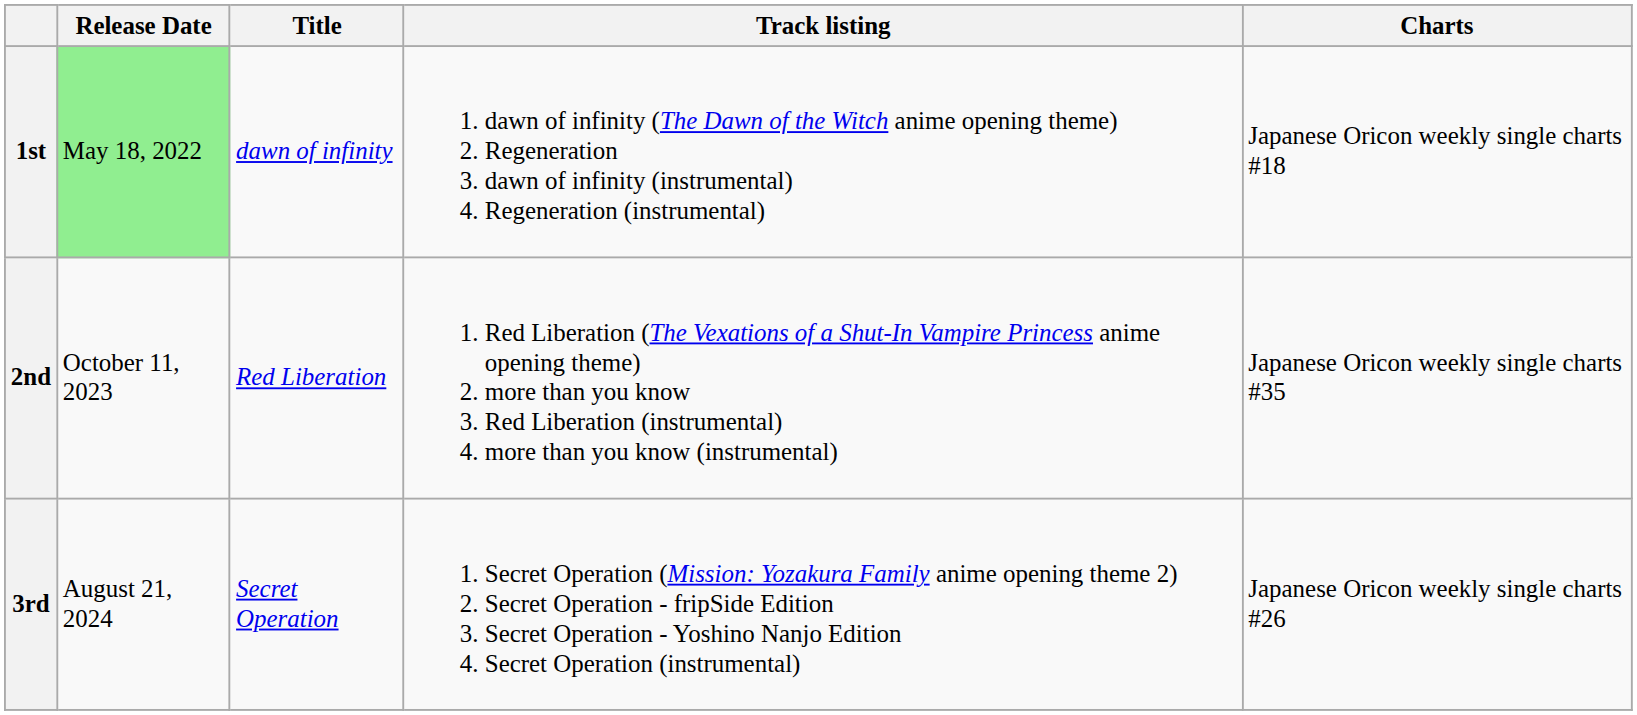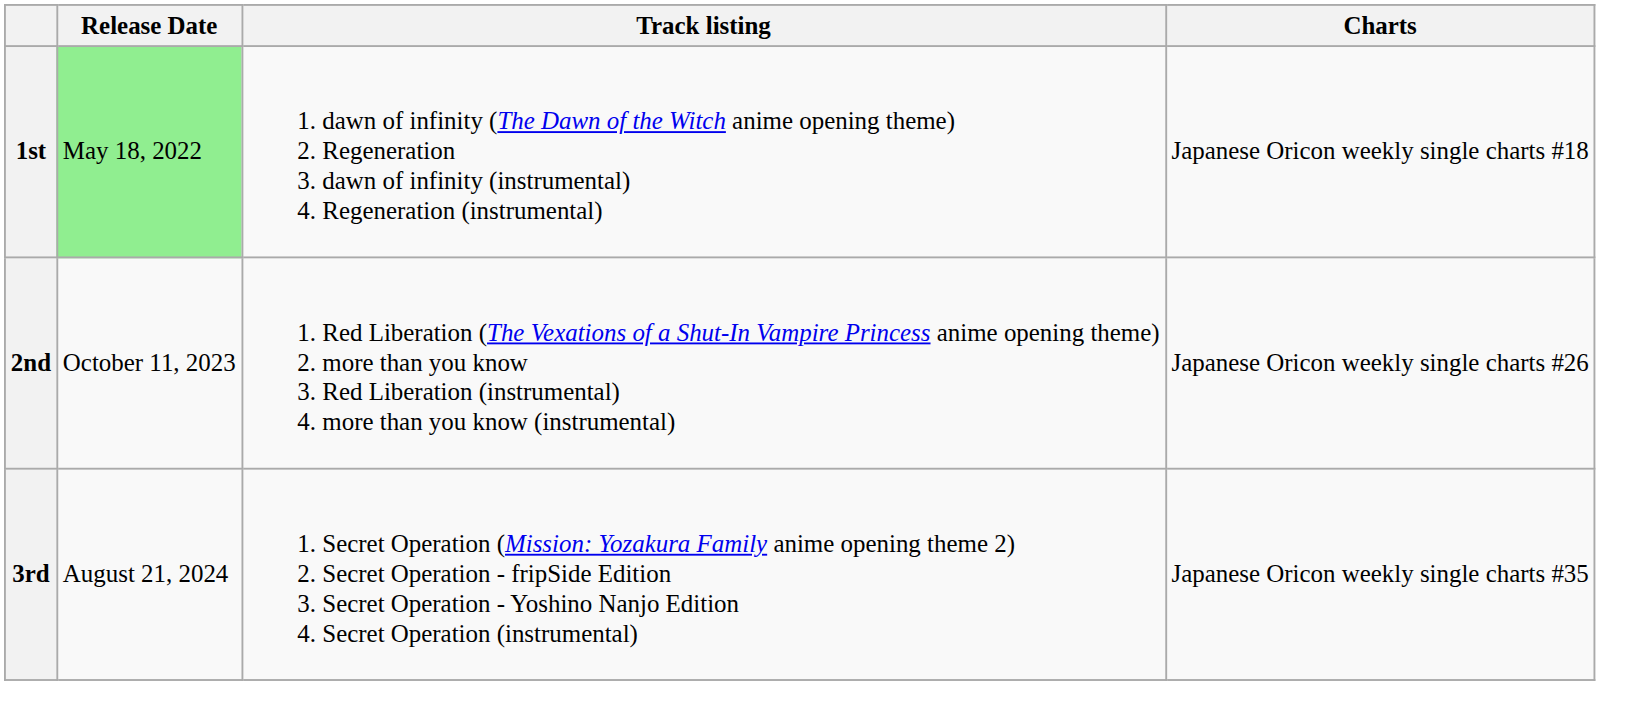- column: (317, 25)
(1435, 378) Japanese Oricon weekly single charts #35 -> (1380, 363) Japanese Oricon weekly single charts #26
(1435, 604) Japanese Oricon weekly single charts #26 -> (1380, 574) Japanese Oricon weekly single charts #35
